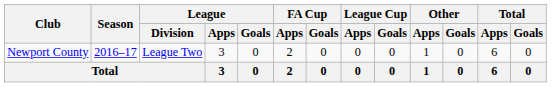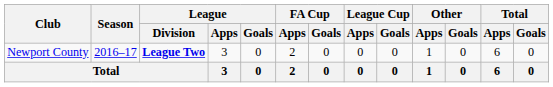(172, 52) normal -> (174, 52) bold
